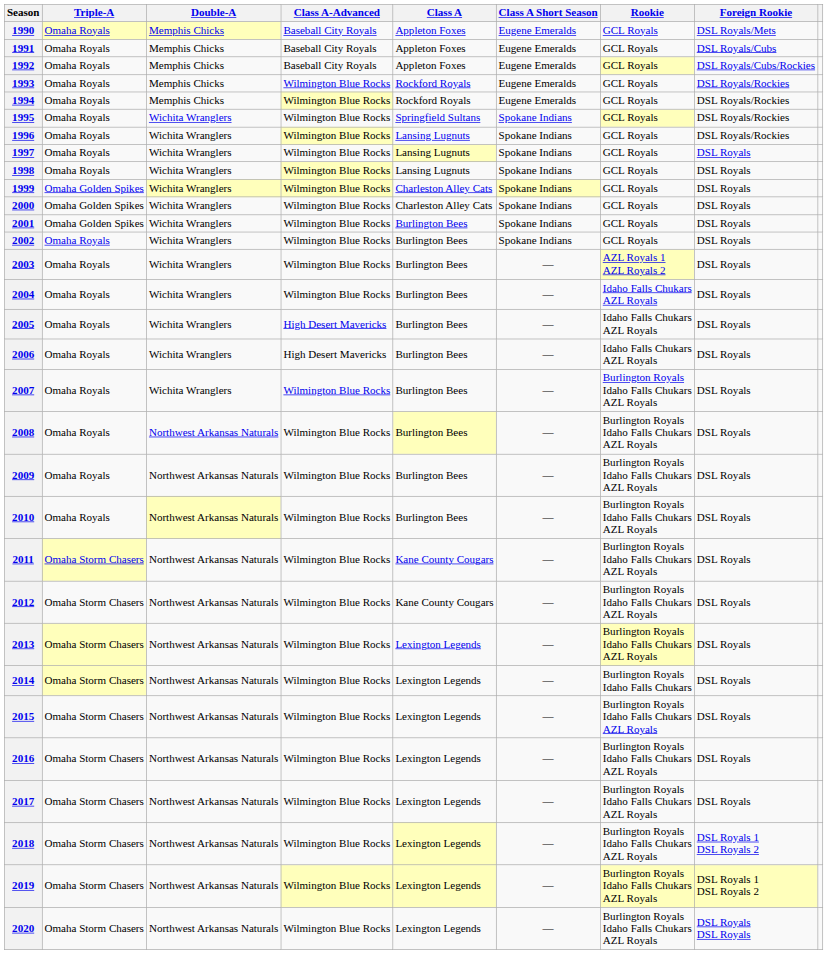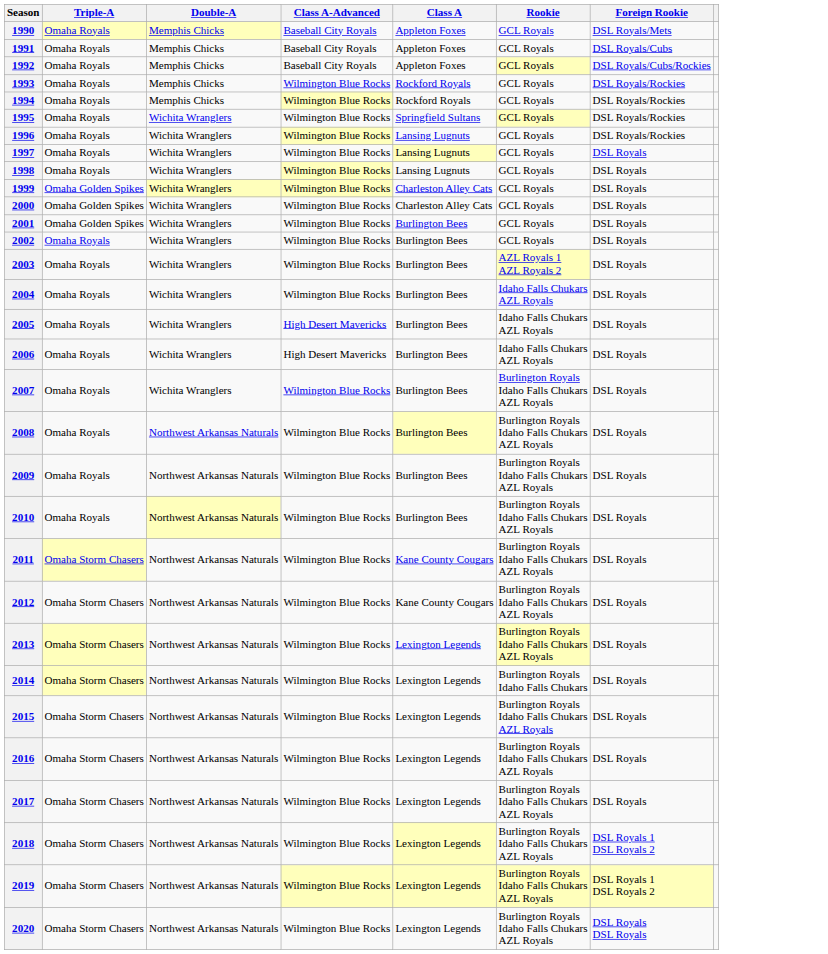- column: (548, 13)
